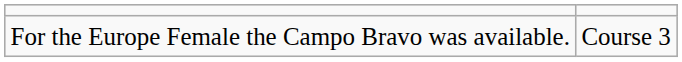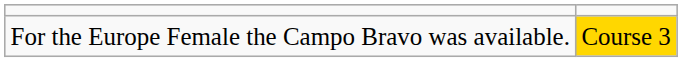(626, 35) no background -> (626, 35) gold background
